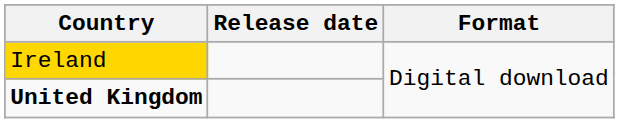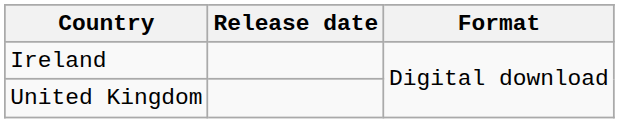(58, 61) gold background -> (58, 61) no background
(106, 98) bold -> (106, 98) normal
